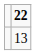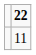(21, 38) 13 -> (21, 38) 11
